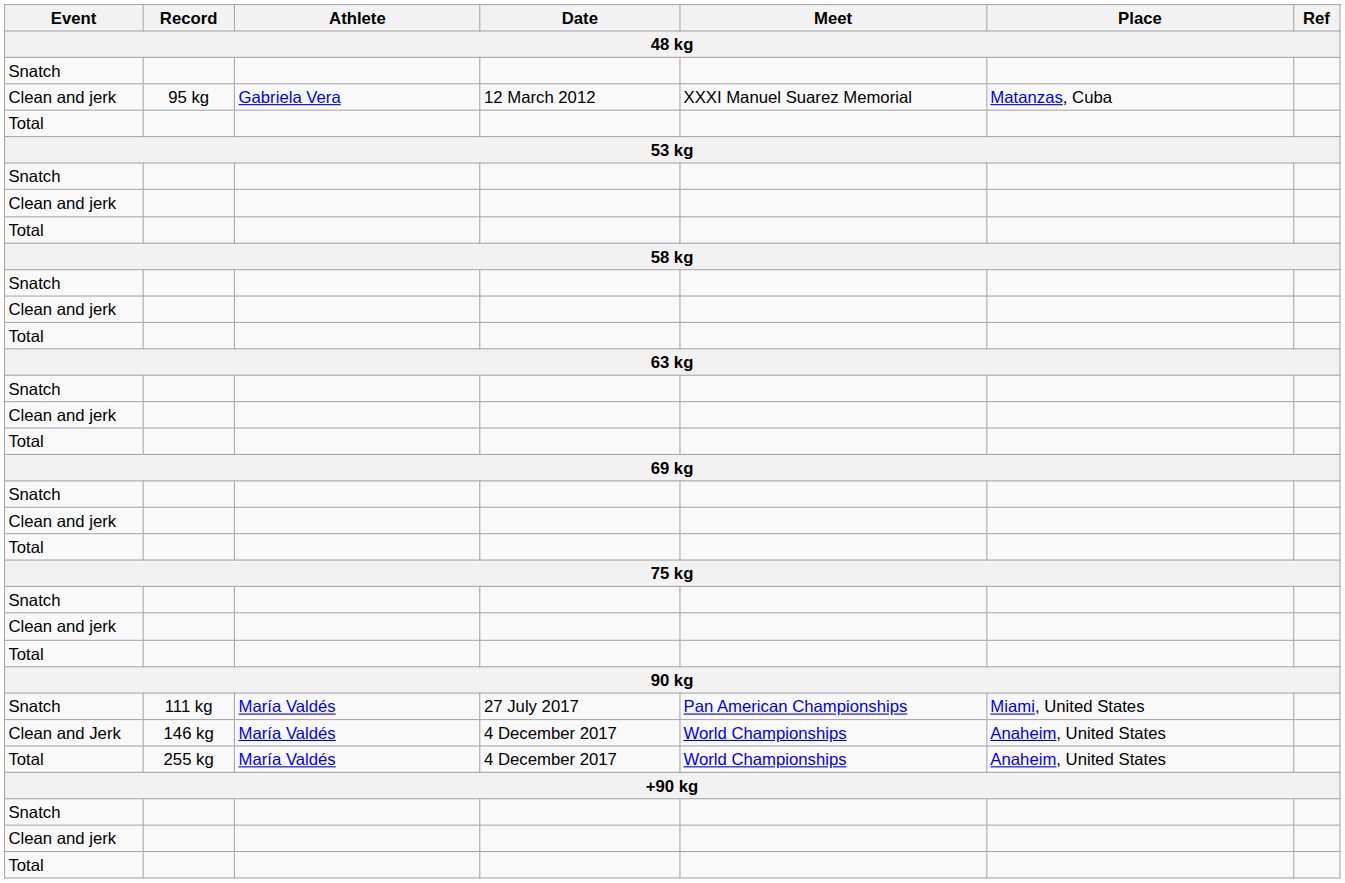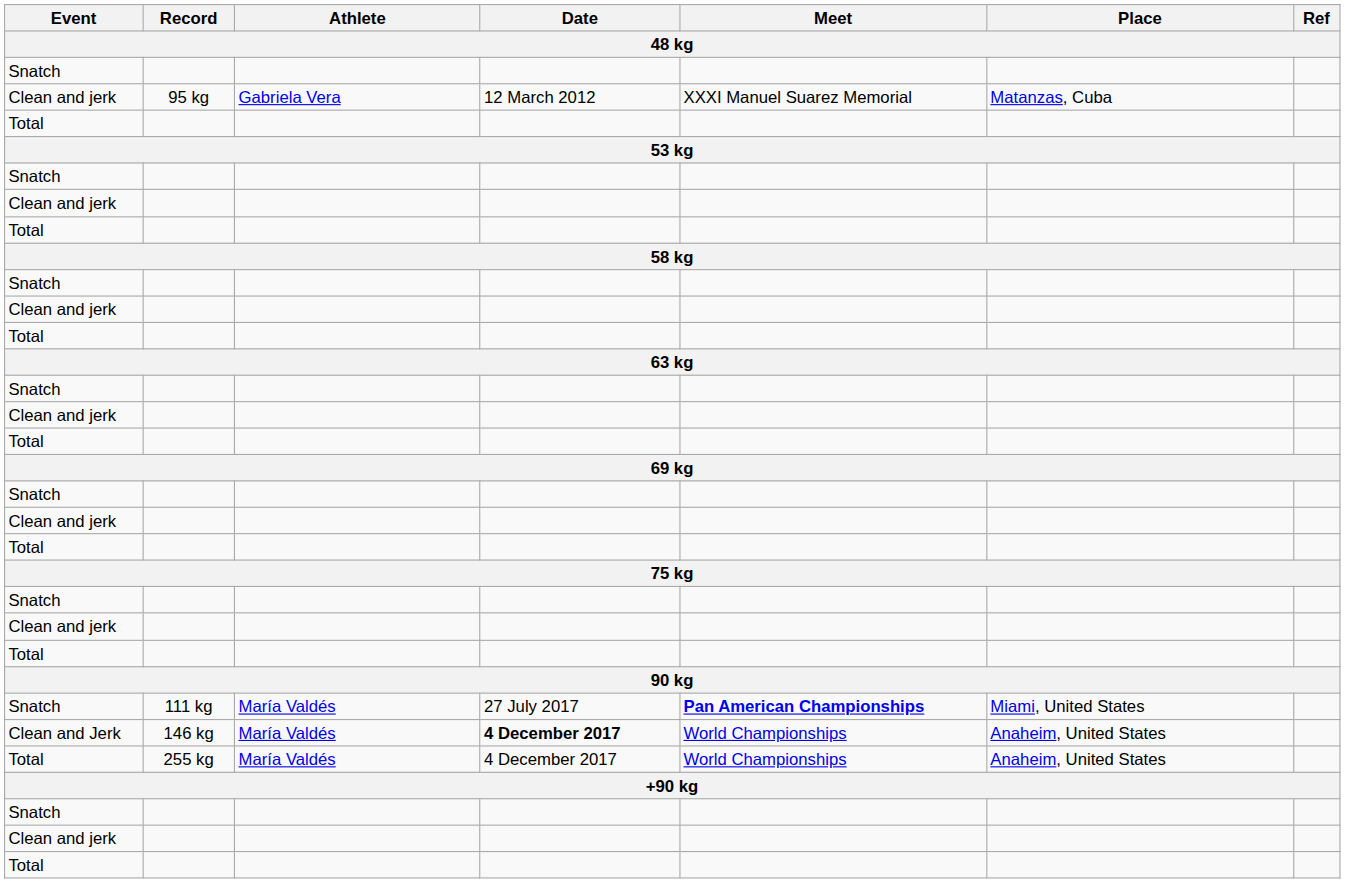(795, 706) normal -> (804, 706) bold
(550, 733) normal -> (552, 733) bold
